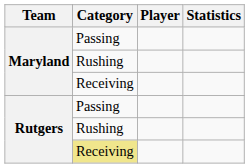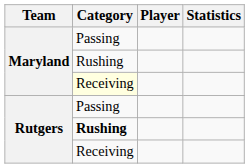(105, 83) no background -> (105, 83) lightyellow background
(100, 128) normal -> (101, 128) bold
(105, 151) khaki background -> (105, 151) no background
